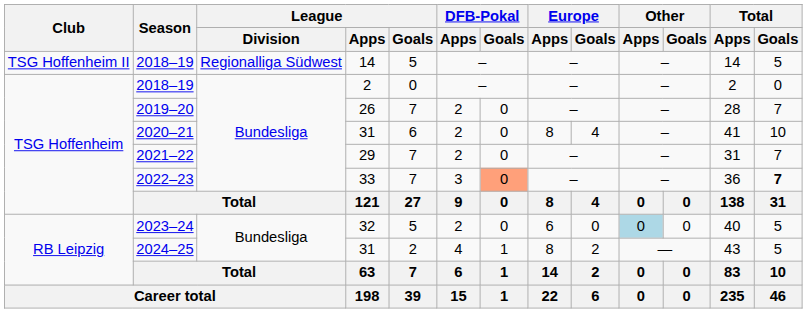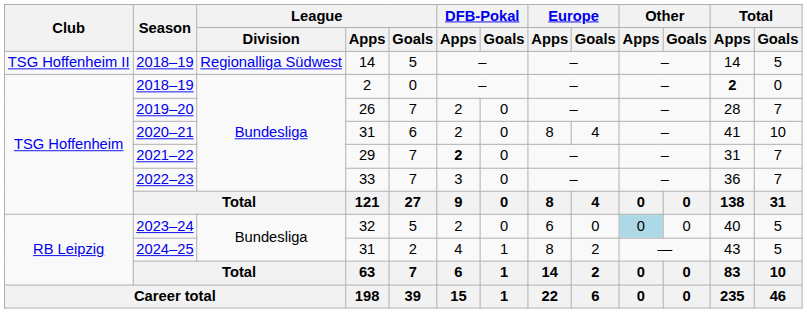(732, 86) normal -> (732, 86) bold
(458, 156) normal -> (458, 156) bold
(504, 179) lightsalmon background -> (504, 179) no background
(778, 179) bold -> (778, 179) normal
